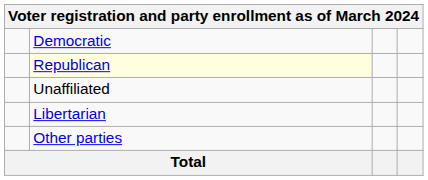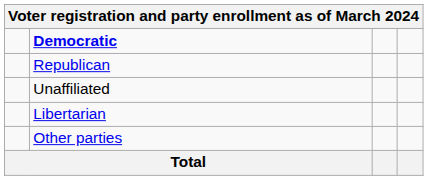(72, 41) normal -> (75, 41) bold
(72, 65) lightyellow background -> (72, 65) no background
